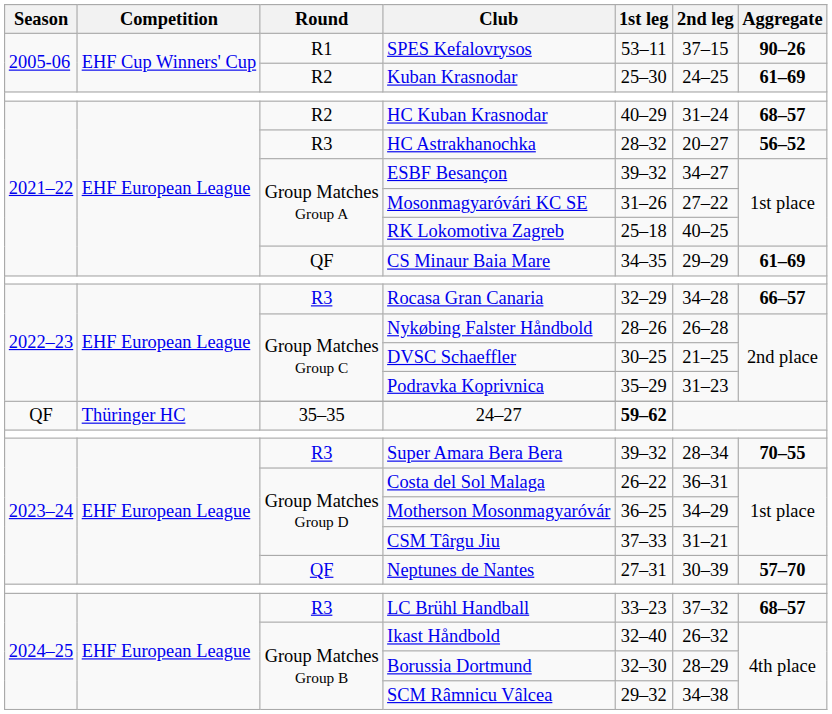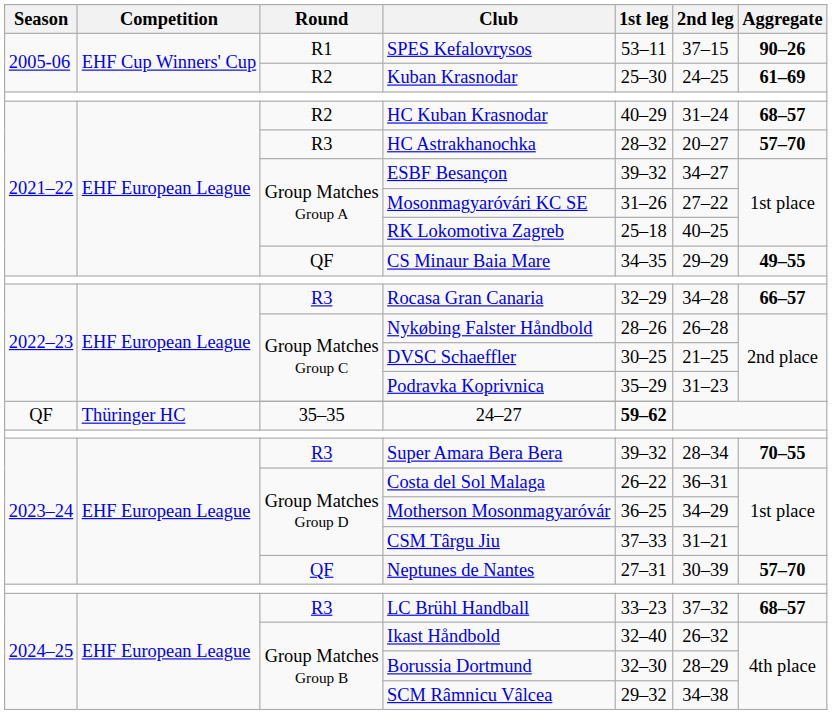(782, 144) 56–52 -> (782, 144) 57–70
(782, 261) 61–69 -> (782, 261) 49–55
